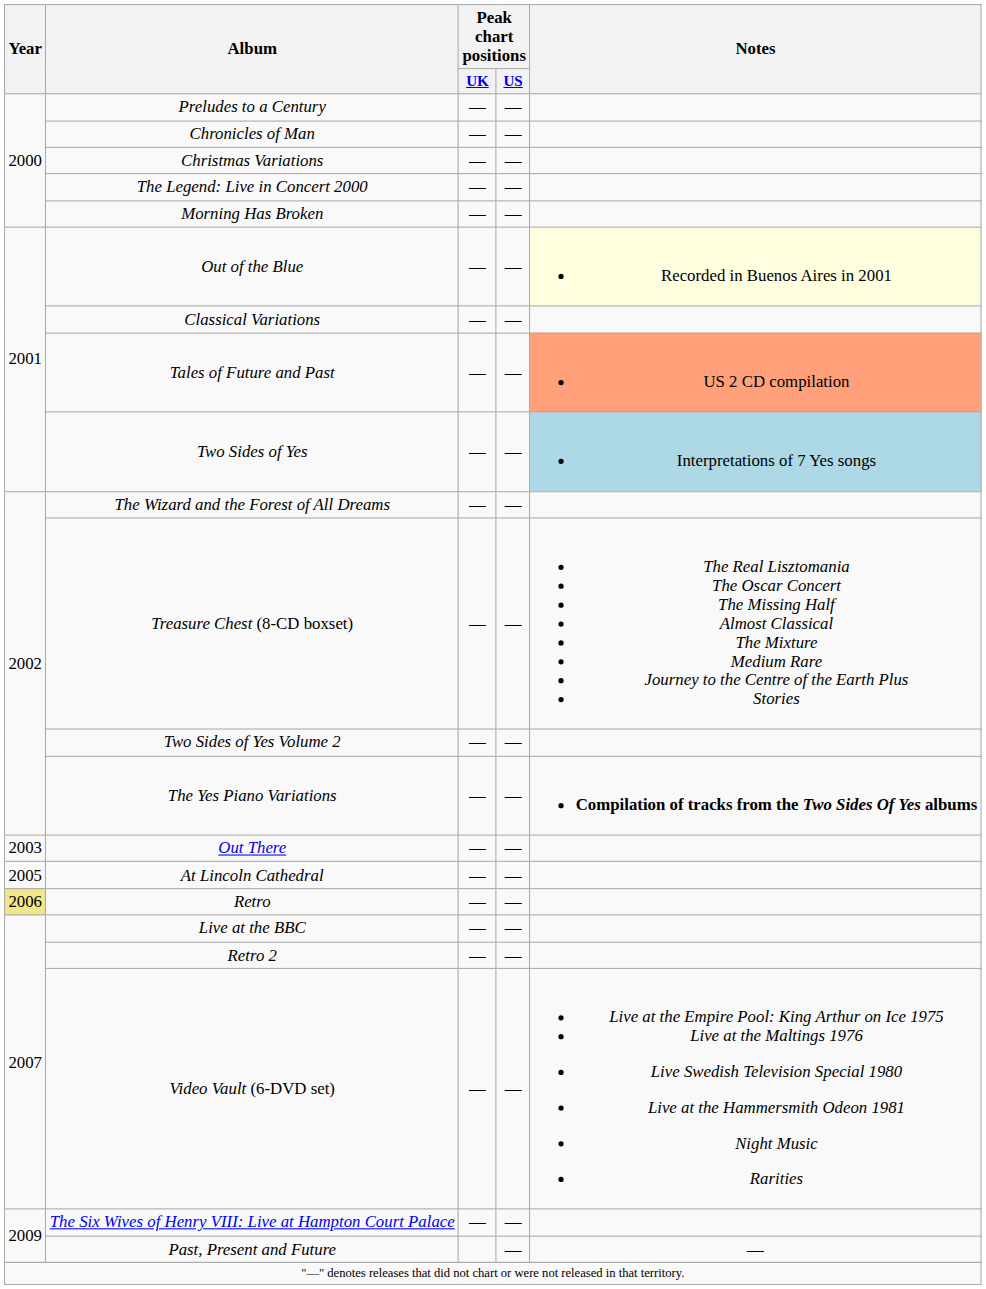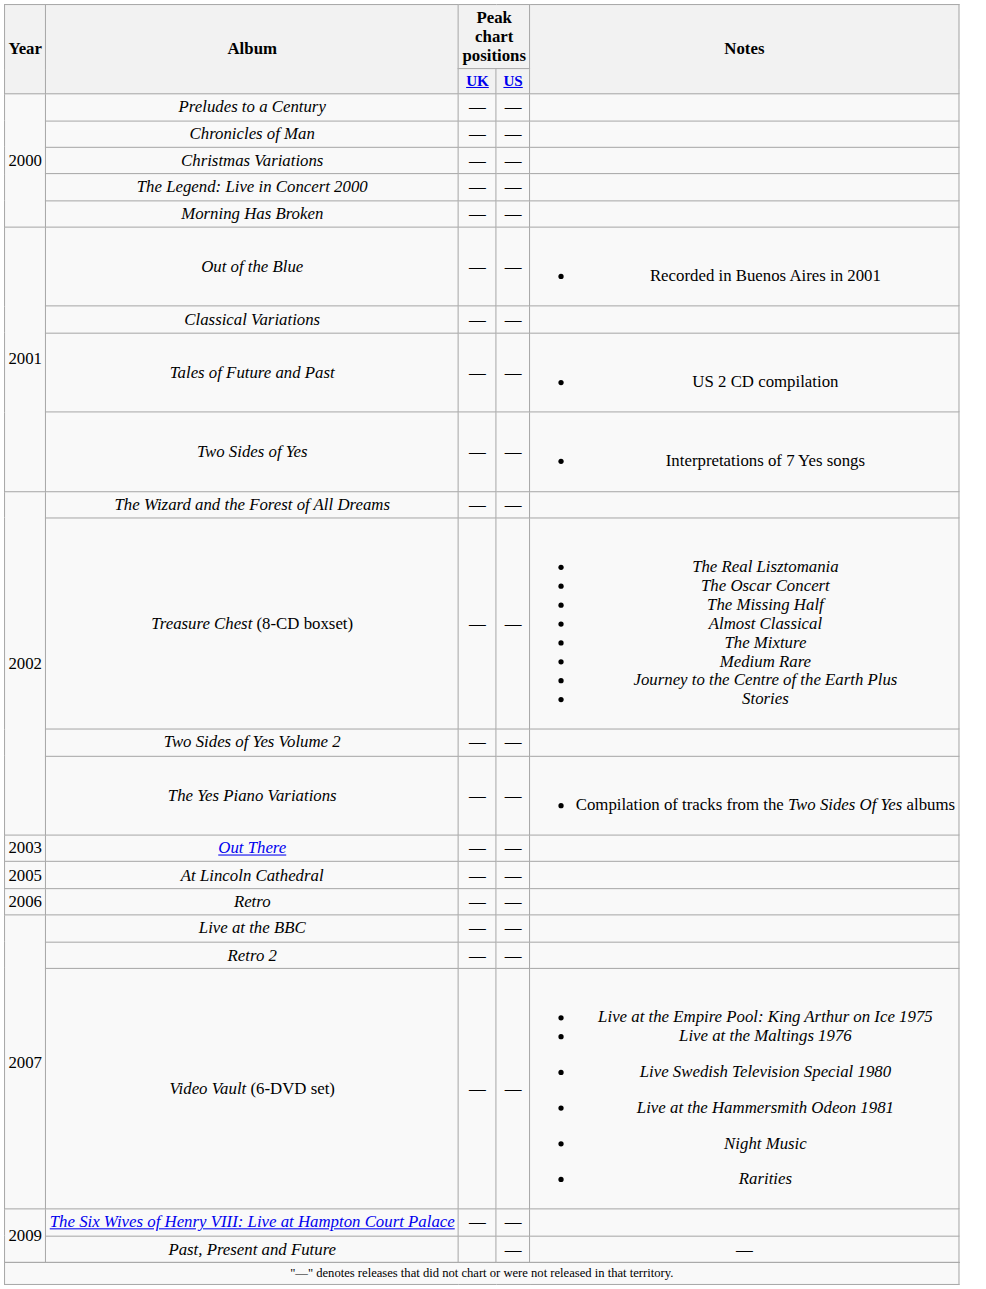(755, 276) lightyellow background -> (744, 276) no background
(755, 382) lightsalmon background -> (744, 382) no background
(755, 461) lightblue background -> (744, 461) no background
(755, 805) bold -> (744, 805) normal
(25, 901) khaki background -> (25, 901) no background
